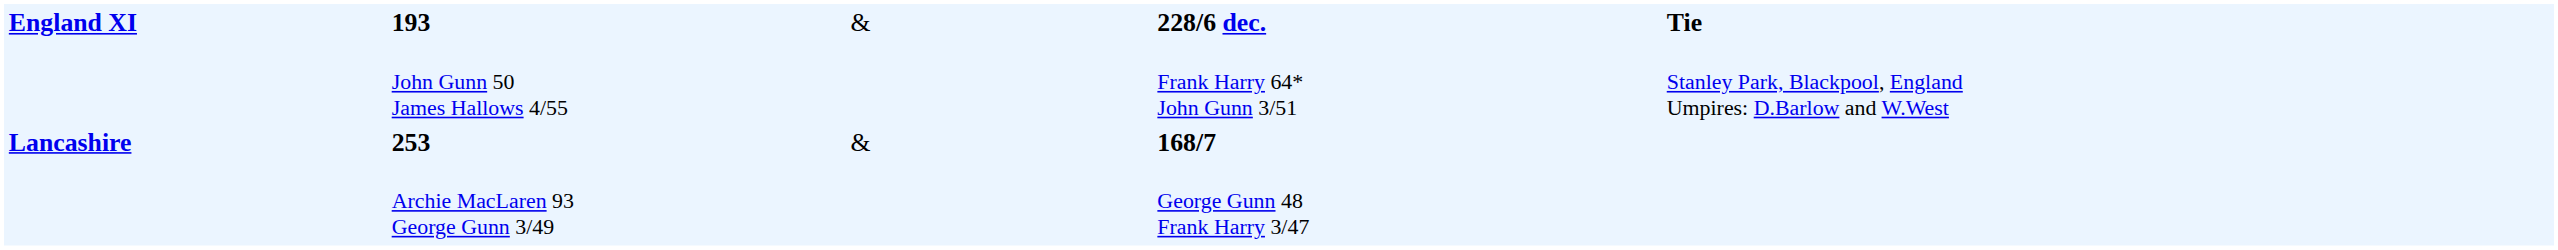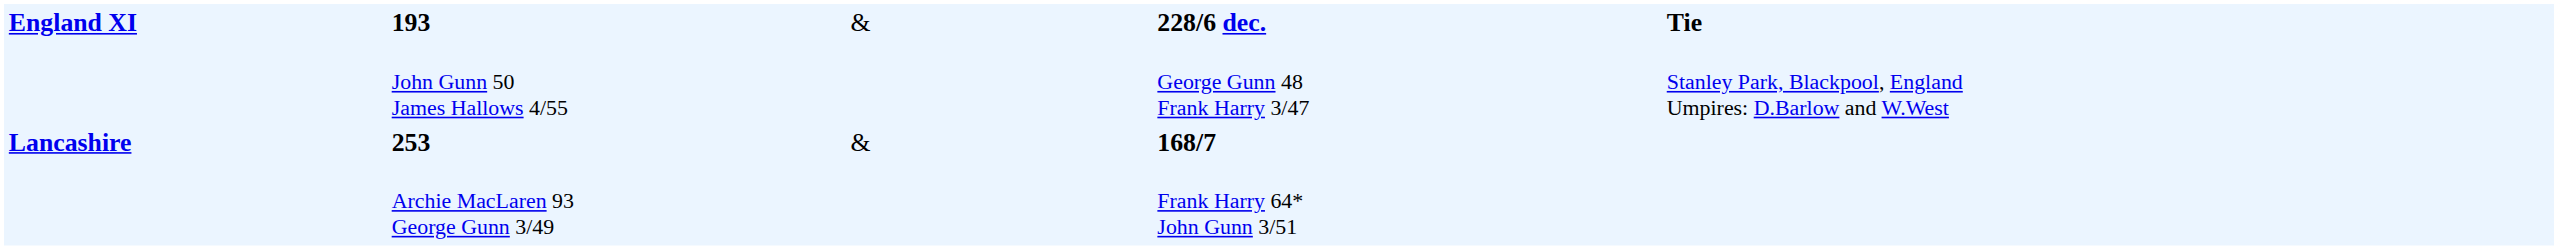(1230, 95) Frank Harry 64* John Gunn 3/51 -> (1233, 95) George Gunn 48 Frank Harry 3/47
(1233, 214) George Gunn 48 Frank Harry 3/47 -> (1230, 214) Frank Harry 64* John Gunn 3/51
